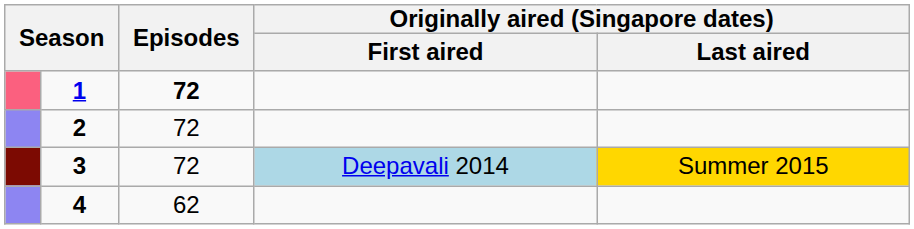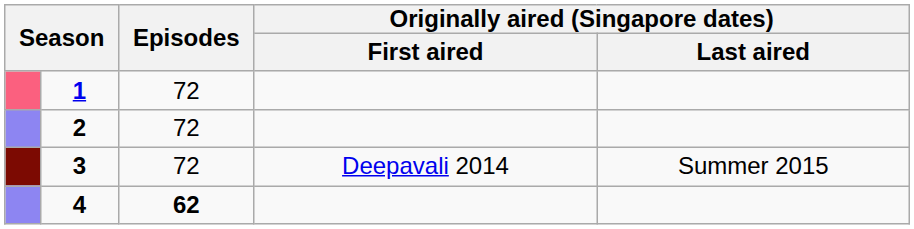(186, 90) bold -> (186, 90) normal
(425, 166) lightblue background -> (425, 166) no background
(753, 166) gold background -> (753, 166) no background
(186, 204) normal -> (186, 204) bold
